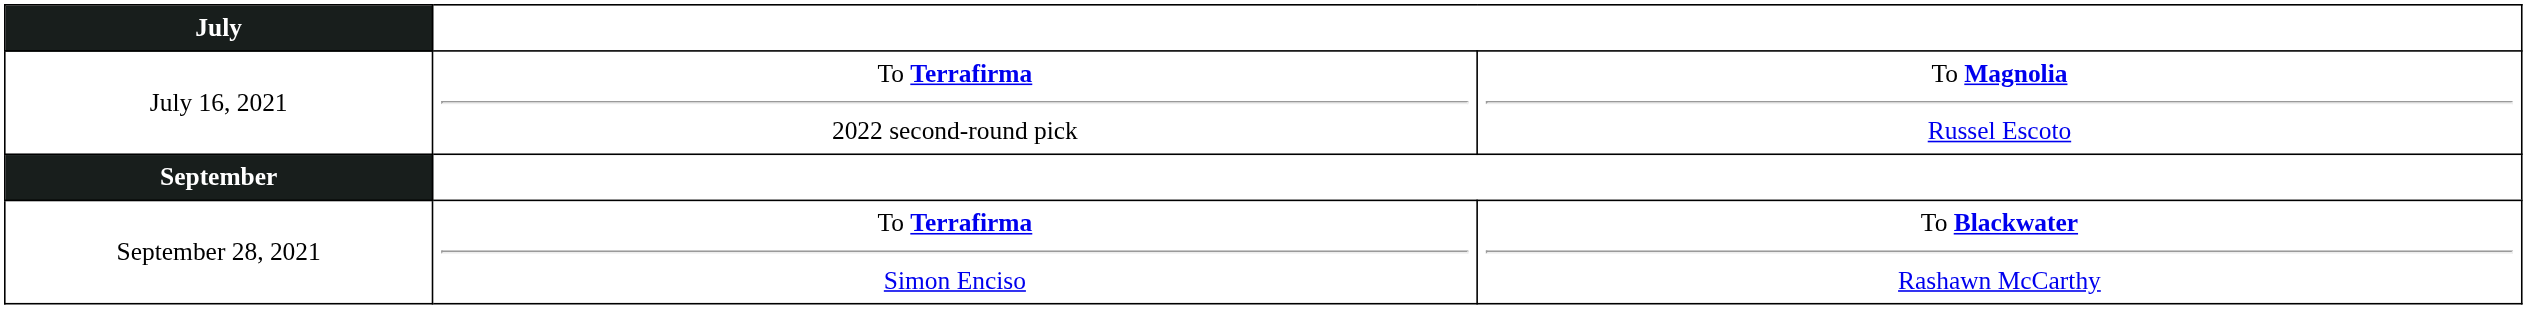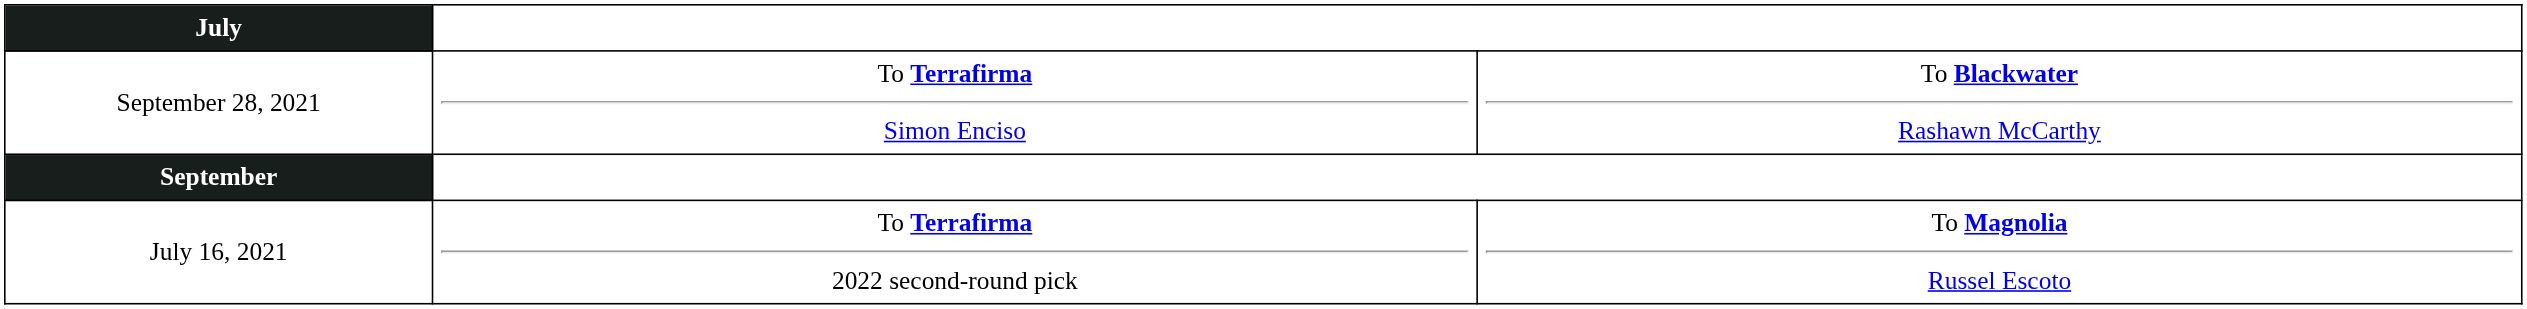rows swapped: (219, 102) <-> (219, 251)
